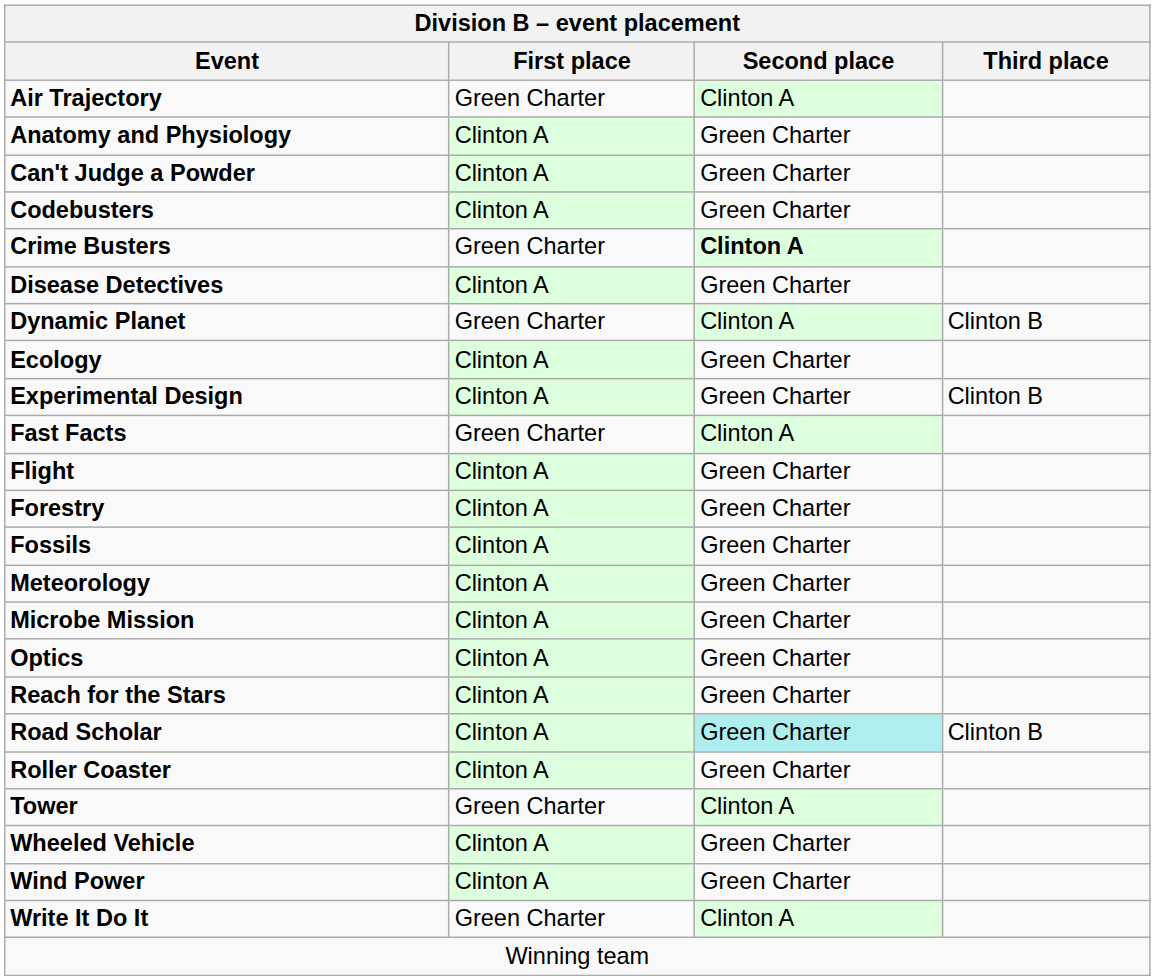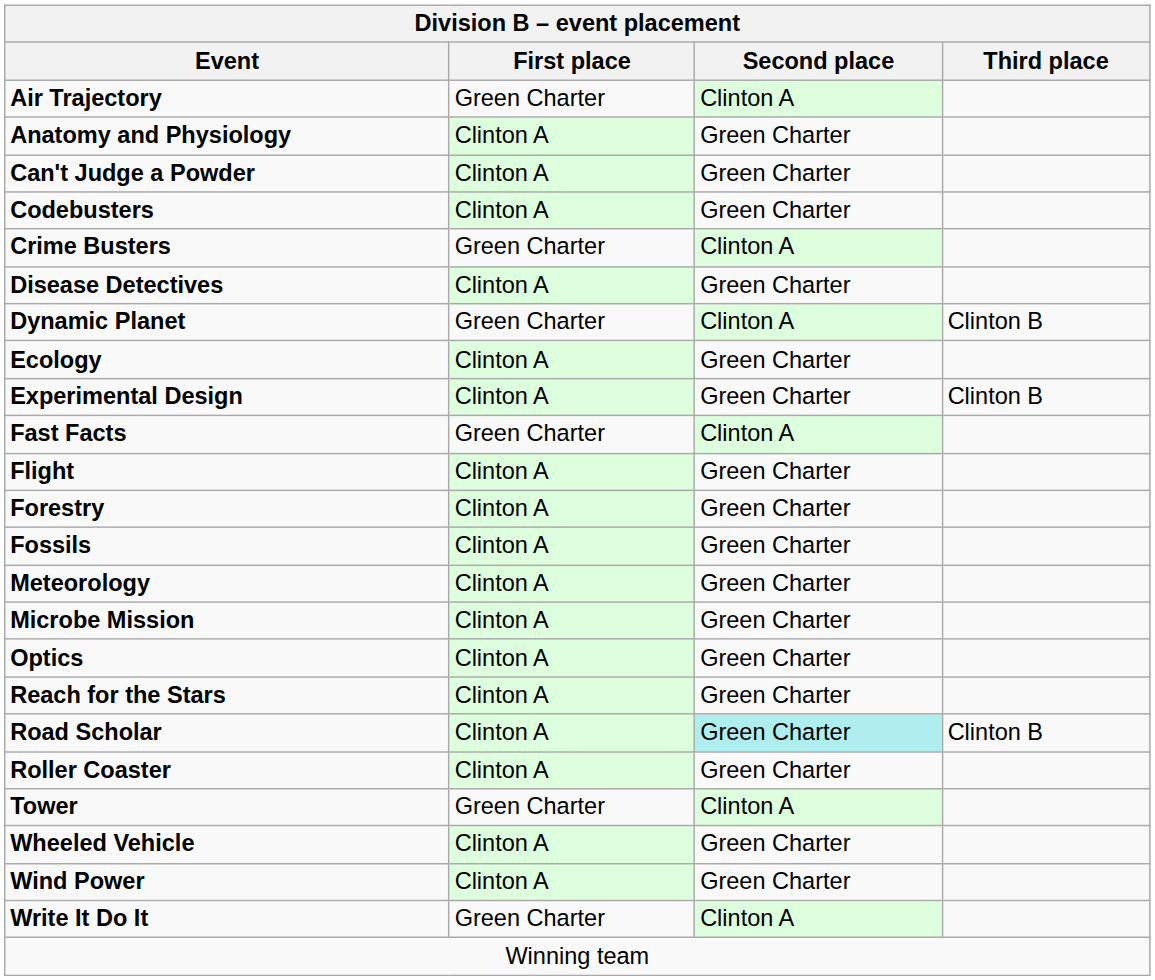(752, 247) bold -> (747, 247) normal
